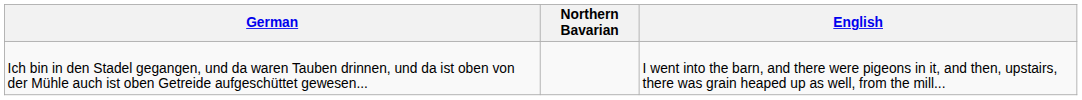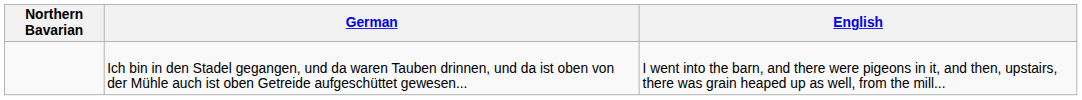columns swapped: (590, 23) <-> (272, 23)
